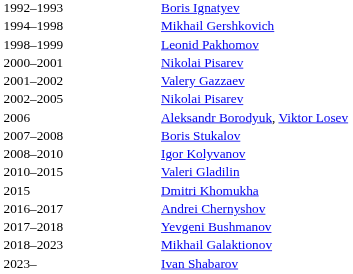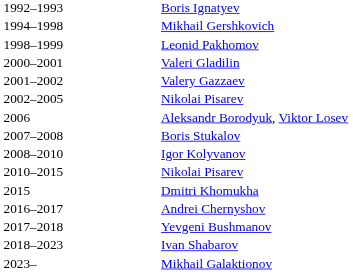(202, 62) Nikolai Pisarev -> (200, 62) Valeri Gladilin
(200, 172) Valeri Gladilin -> (202, 172) Nikolai Pisarev
(217, 245) Mikhail Galaktionov -> (200, 245) Ivan Shabarov
(200, 263) Ivan Shabarov -> (217, 263) Mikhail Galaktionov
